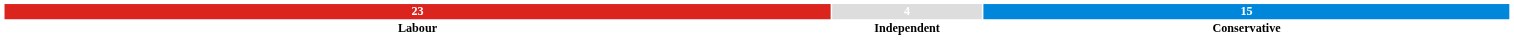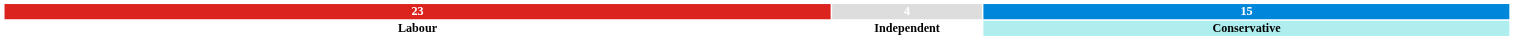(1247, 28) no background -> (1247, 28) paleturquoise background
